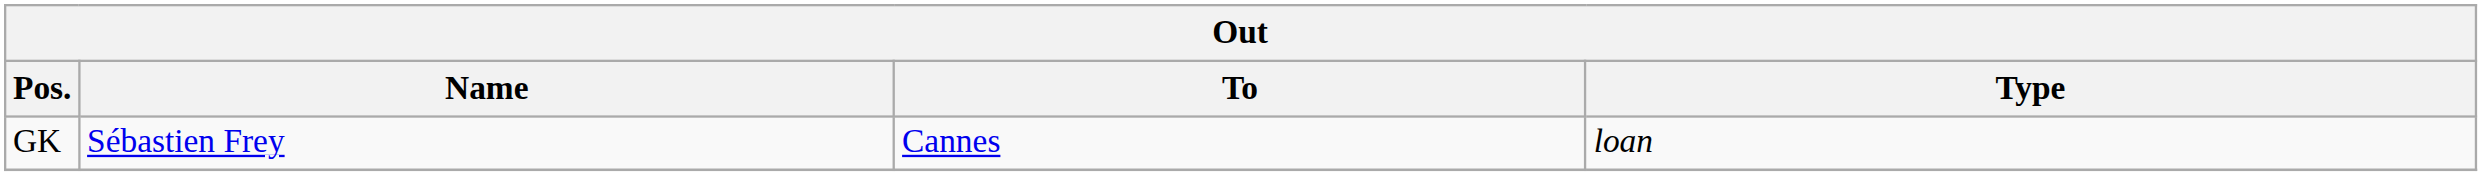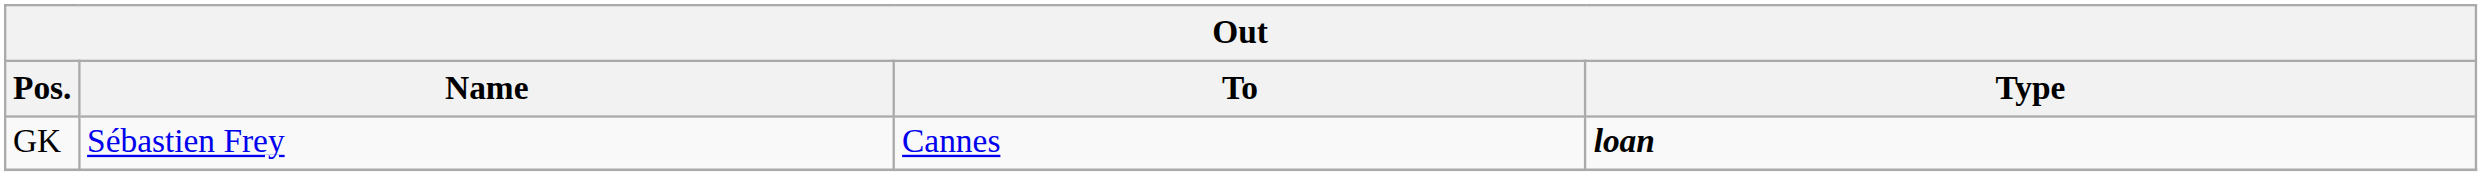(1623, 142) normal -> (1624, 142) bold
